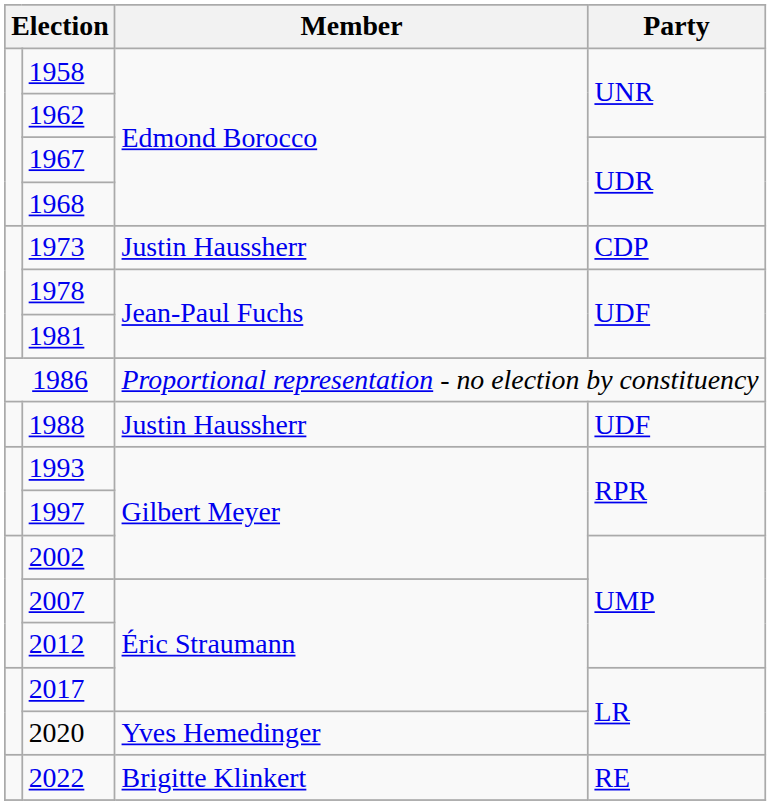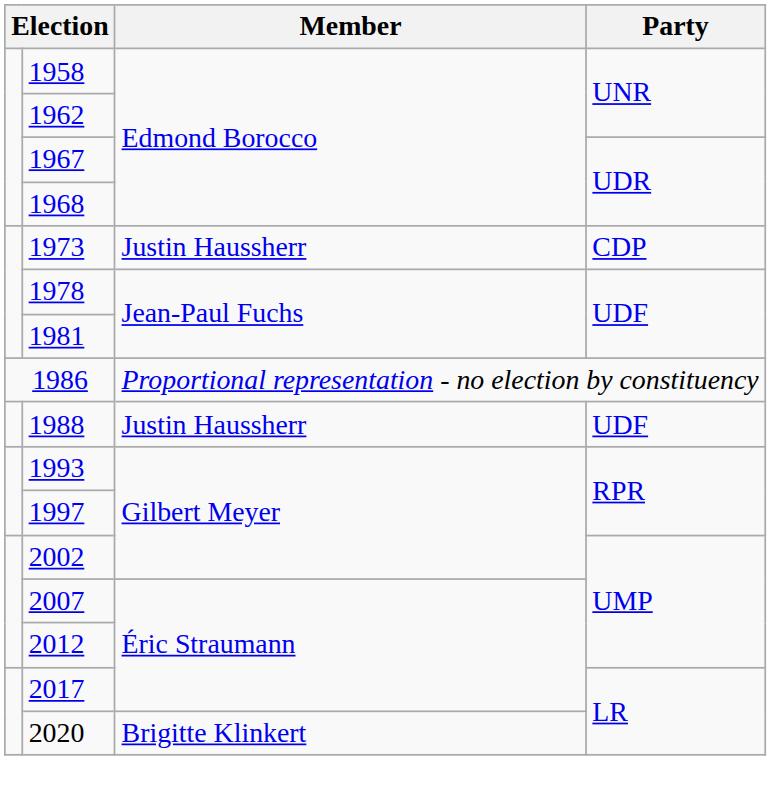(221, 733) Yves Hemedinger -> (214, 733) Brigitte Klinkert
- row: (56, 777)
